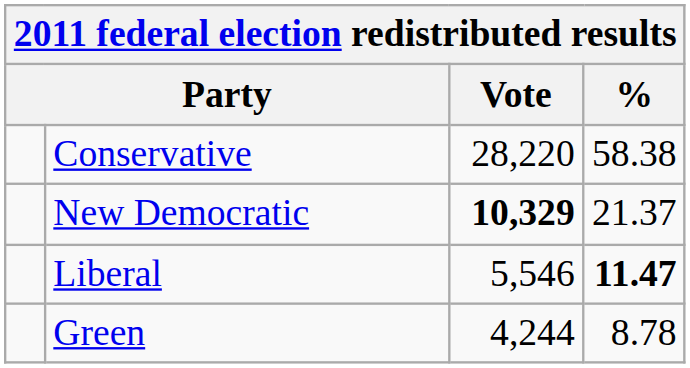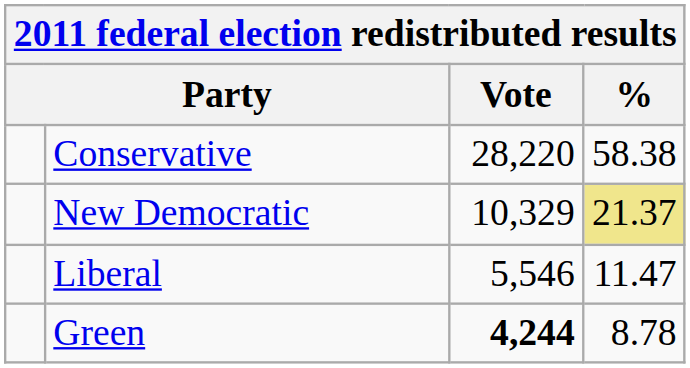(523, 213) bold -> (523, 213) normal
(634, 213) no background -> (634, 213) khaki background
(635, 272) bold -> (635, 272) normal
(532, 332) normal -> (532, 332) bold
